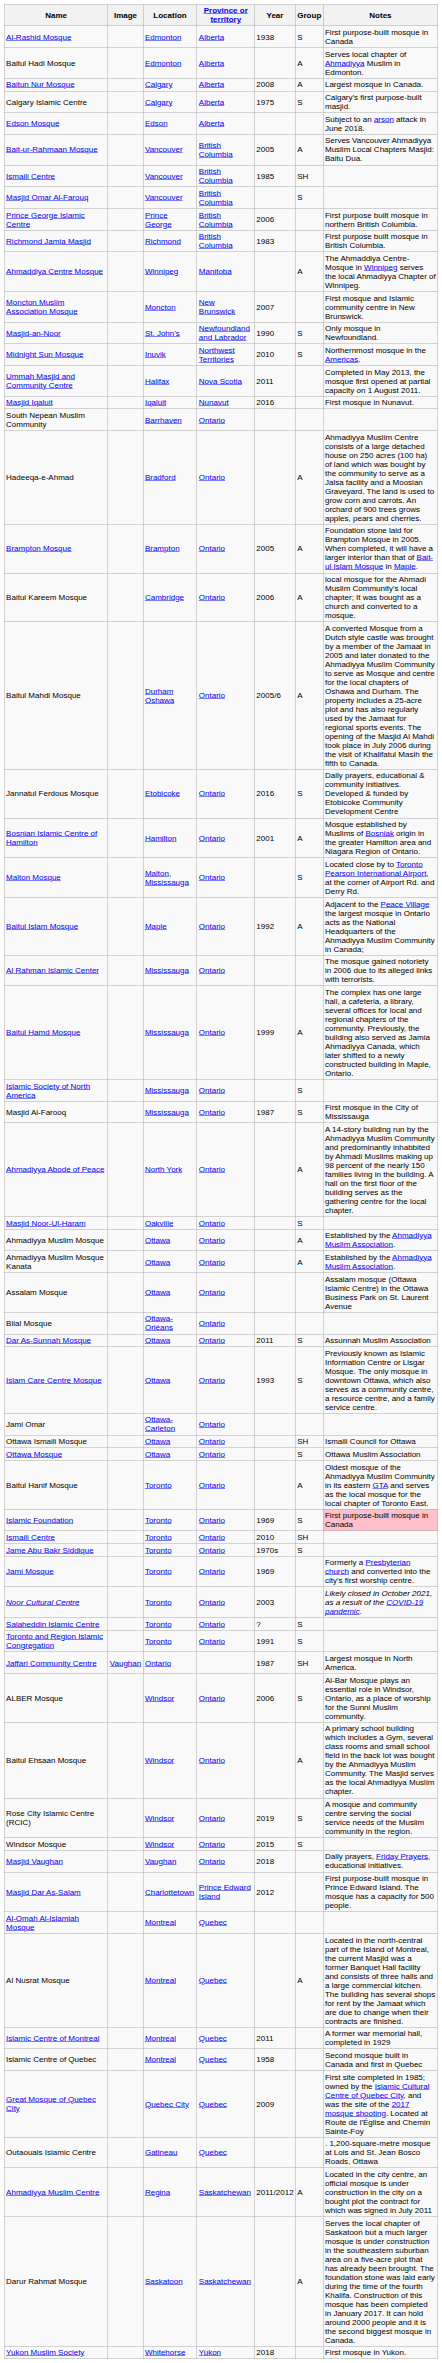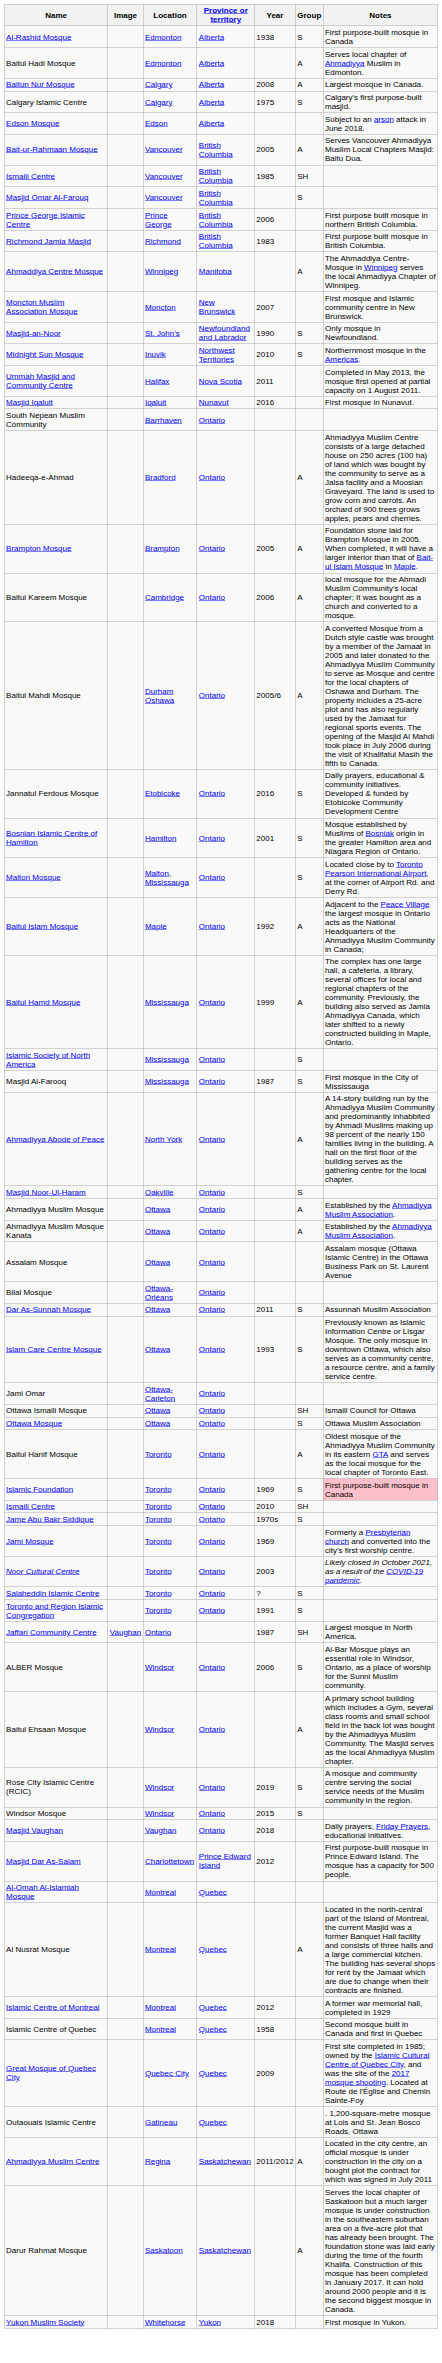(300, 838) A -> (300, 838) S
- row: (53, 970)
(265, 2038) 2011 -> (265, 2007) 2012
